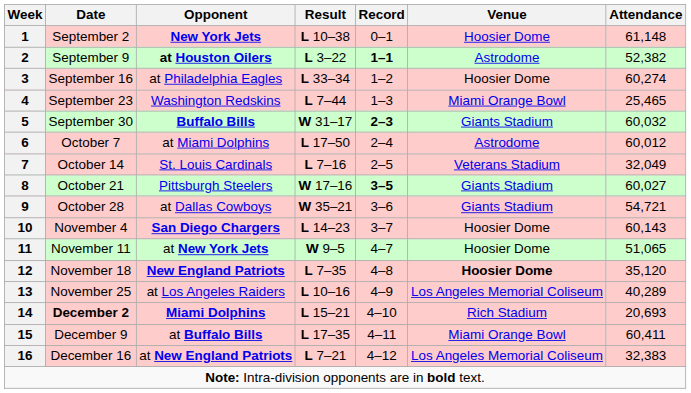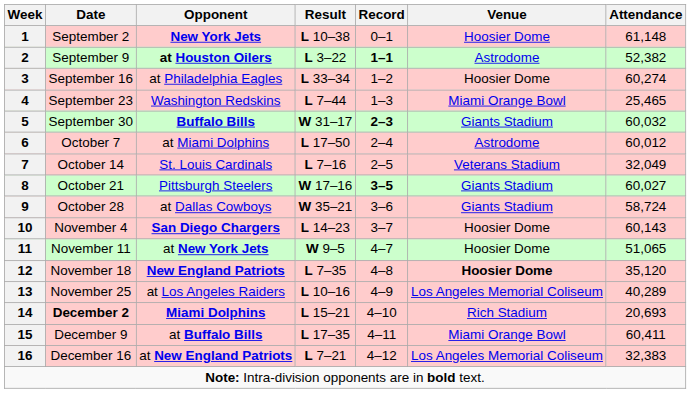(646, 206) 54,721 -> (646, 206) 58,724
